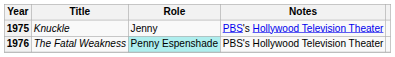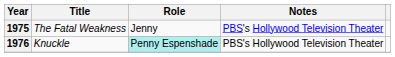(52, 28) Knuckle -> (80, 28) The Fatal Weakness
(80, 44) The Fatal Weakness -> (52, 44) Knuckle
